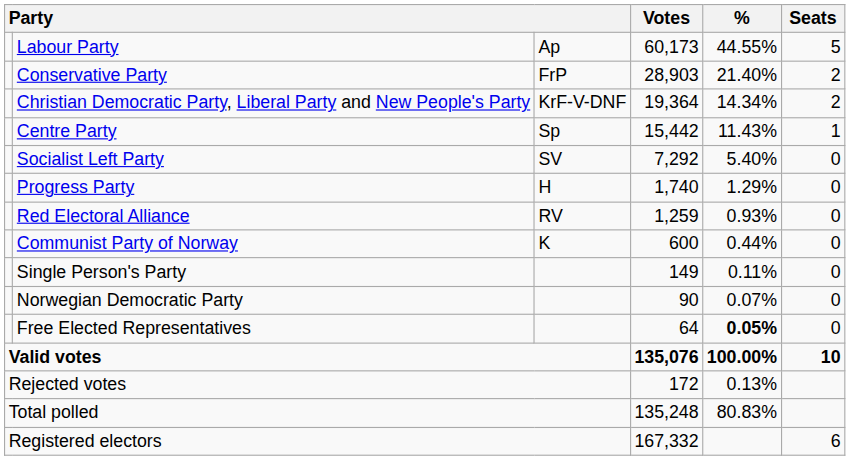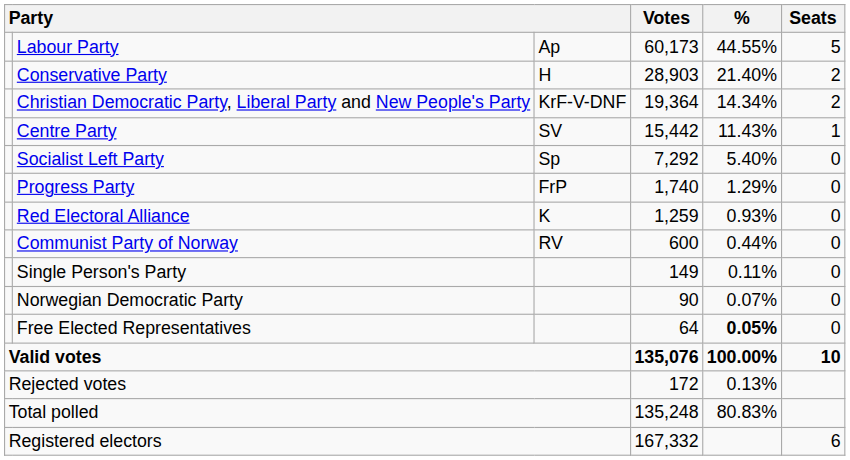(553, 74) FrP -> (545, 74) H
(549, 131) Sp -> (550, 131) SV
(550, 159) SV -> (549, 159) Sp
(545, 187) H -> (553, 187) FrP
(551, 215) RV -> (544, 215) K
(544, 243) K -> (551, 243) RV
